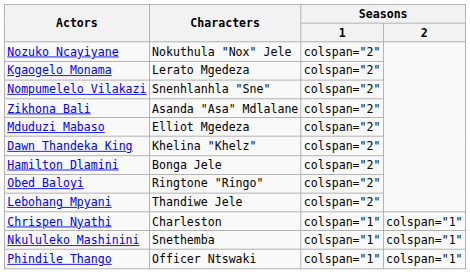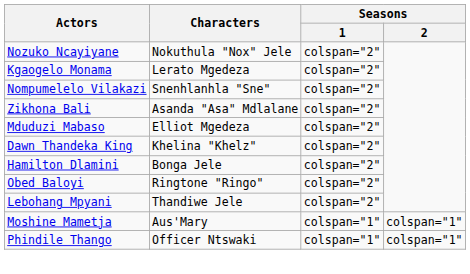- row: (59, 221)
+ row: (59, 221)
- row: (73, 240)
